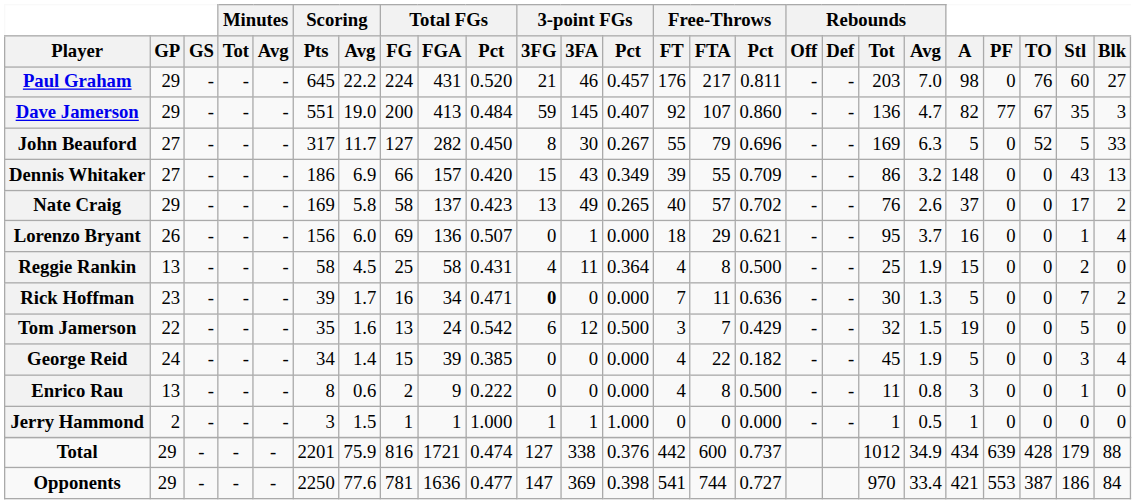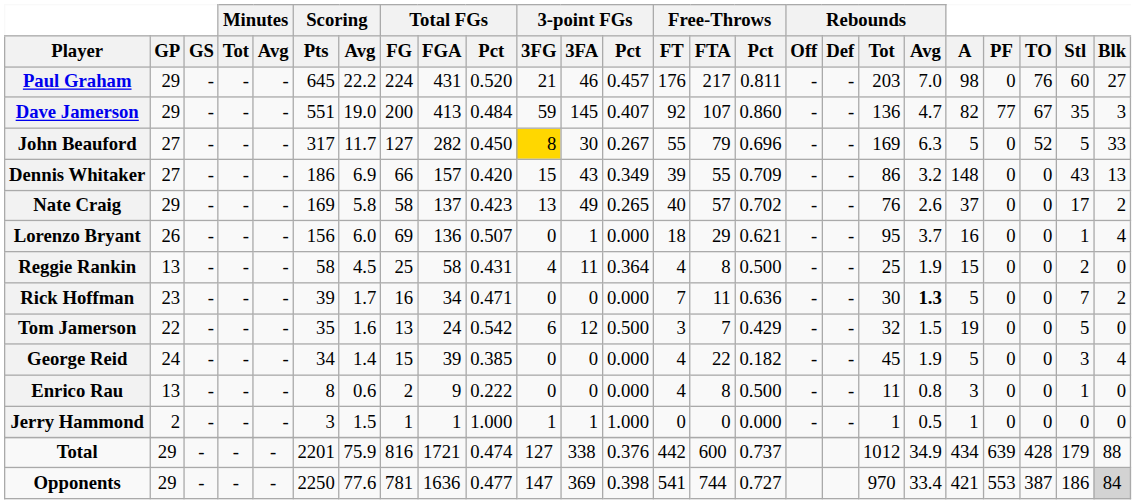(552, 143) no background -> (552, 143) gold background
(552, 298) bold -> (552, 298) normal
(930, 298) normal -> (930, 298) bold
(1112, 483) no background -> (1112, 483) lightgrey background
